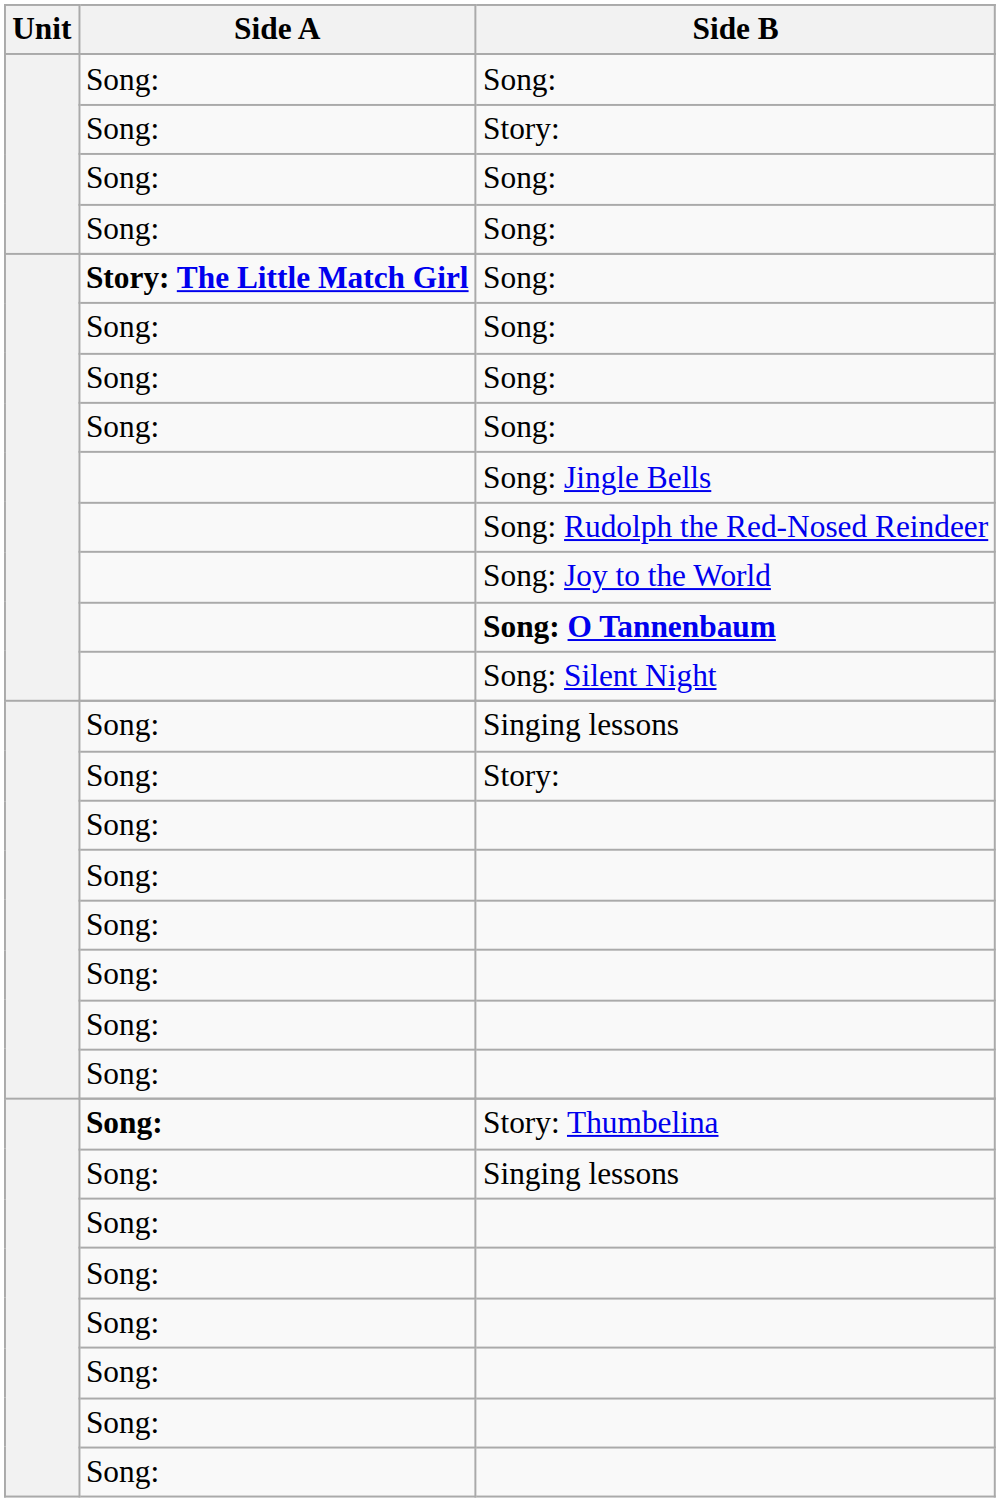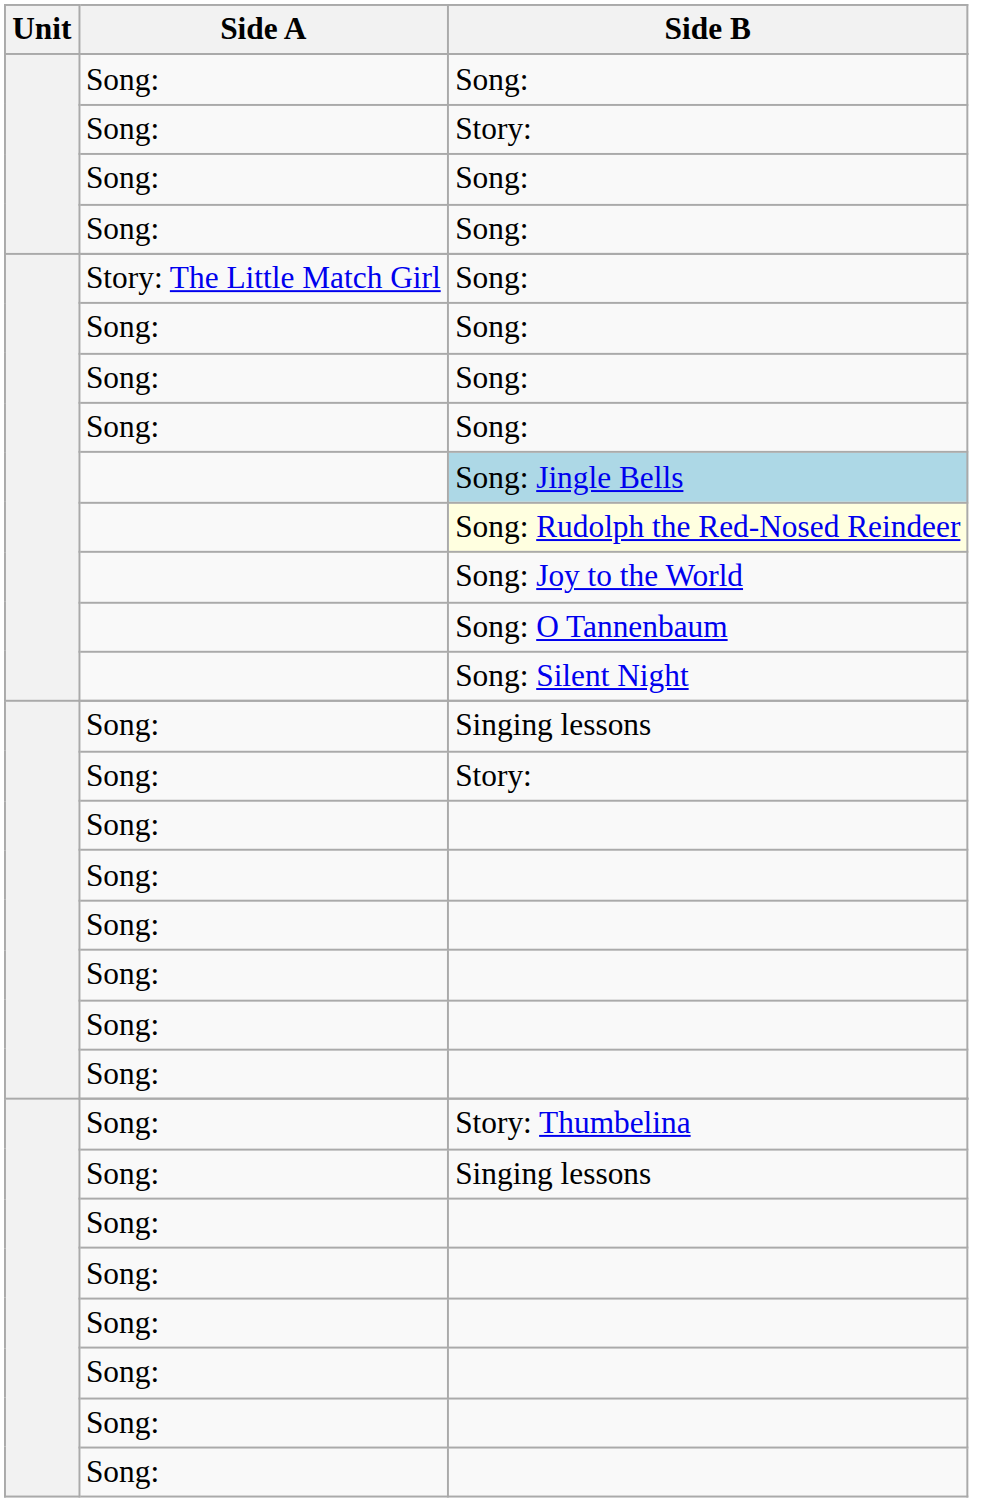(277, 278) bold -> (263, 278) normal
(597, 476) no background -> (569, 476) lightblue background
(736, 526) no background -> (708, 526) lightyellow background
(629, 626) bold -> (591, 626) normal
(124, 1123) bold -> (123, 1123) normal
